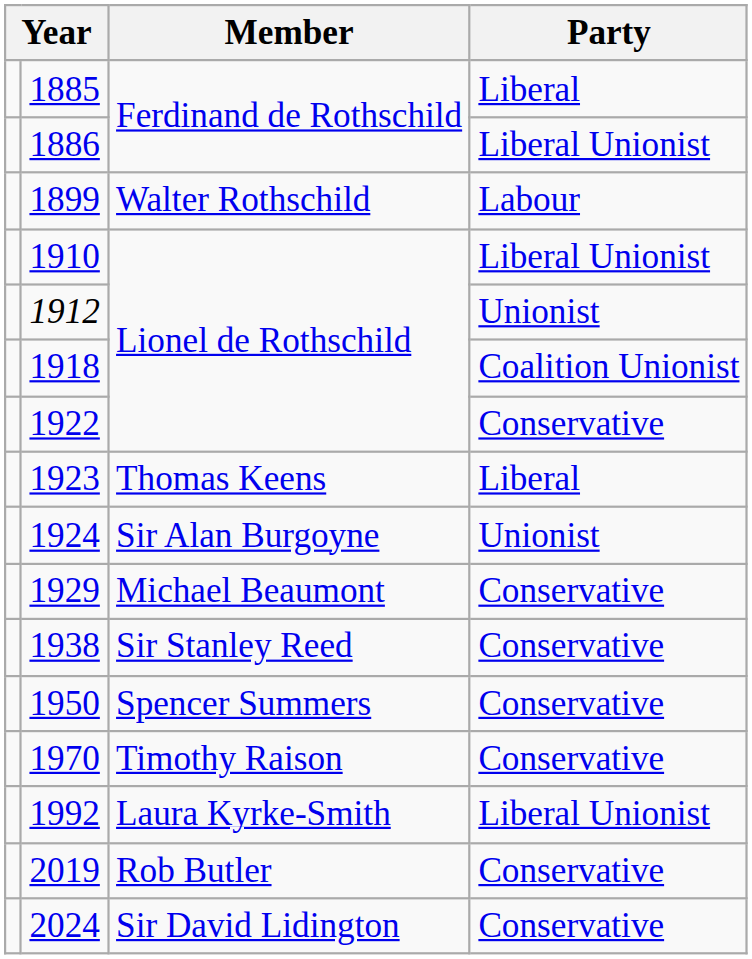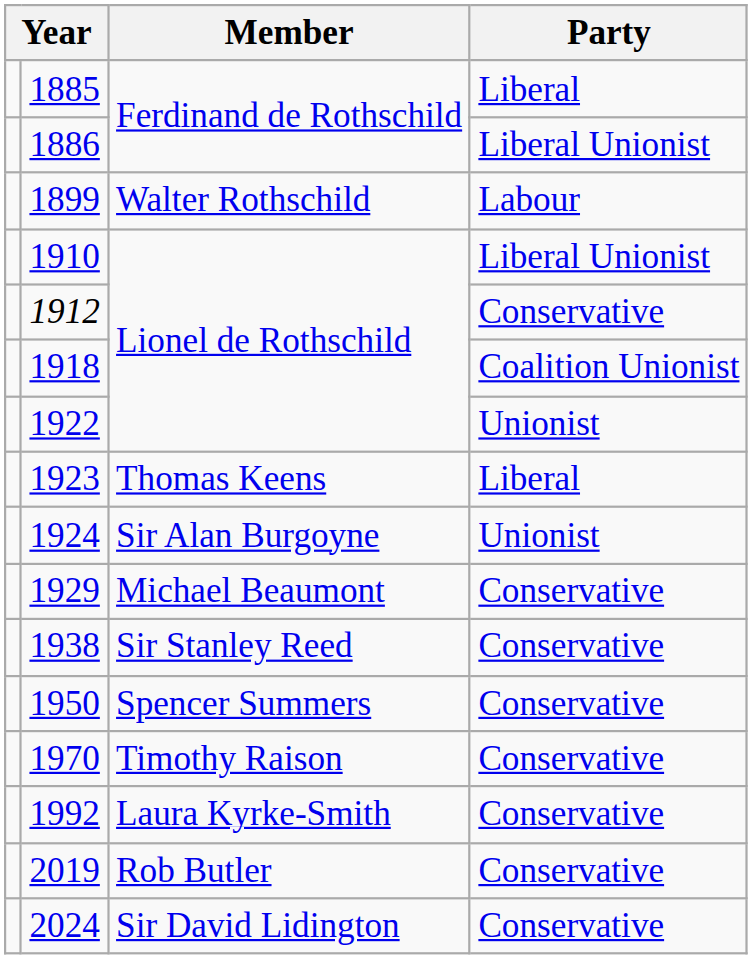(539, 311) Unionist -> (571, 311) Conservative
(571, 423) Conservative -> (539, 423) Unionist
(594, 813) Liberal Unionist -> (571, 813) Conservative
